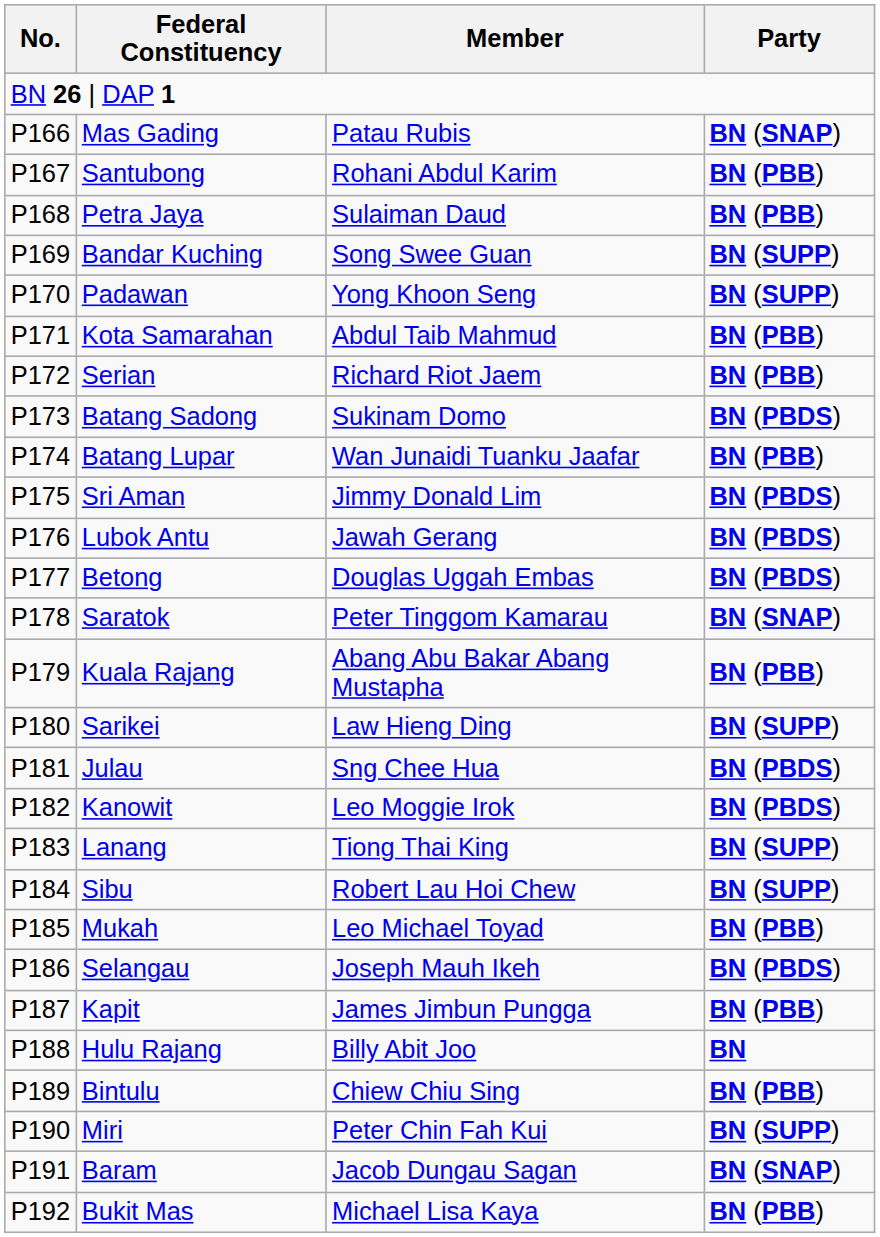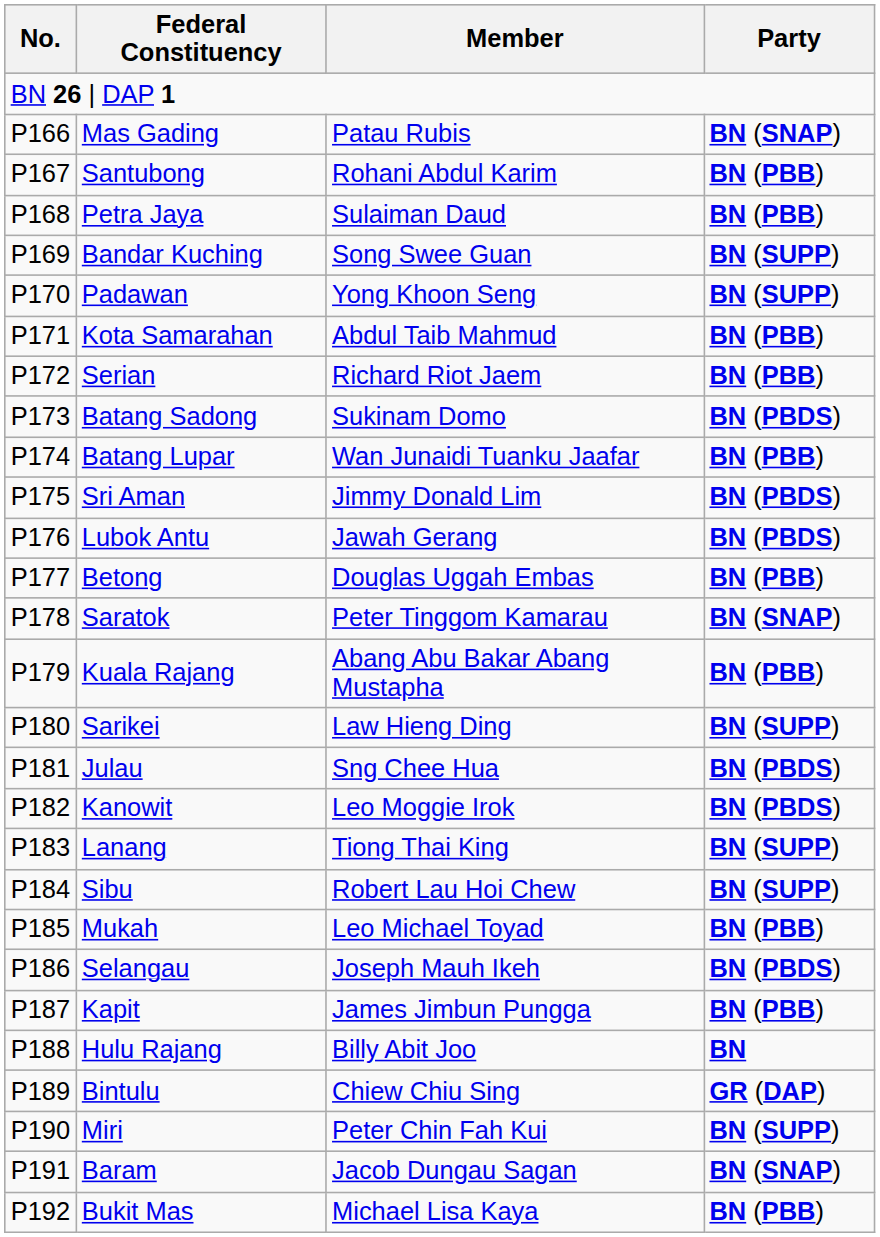(775, 577) BN (PBDS) -> (767, 577) BN (PBB)
(767, 1090) BN (PBB) -> (767, 1090) GR (DAP)
